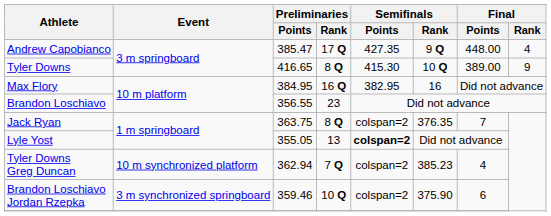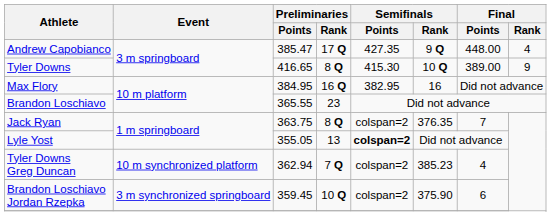(295, 104) 356.55 -> (295, 104) 365.55
(295, 196) 359.46 -> (295, 196) 359.45
